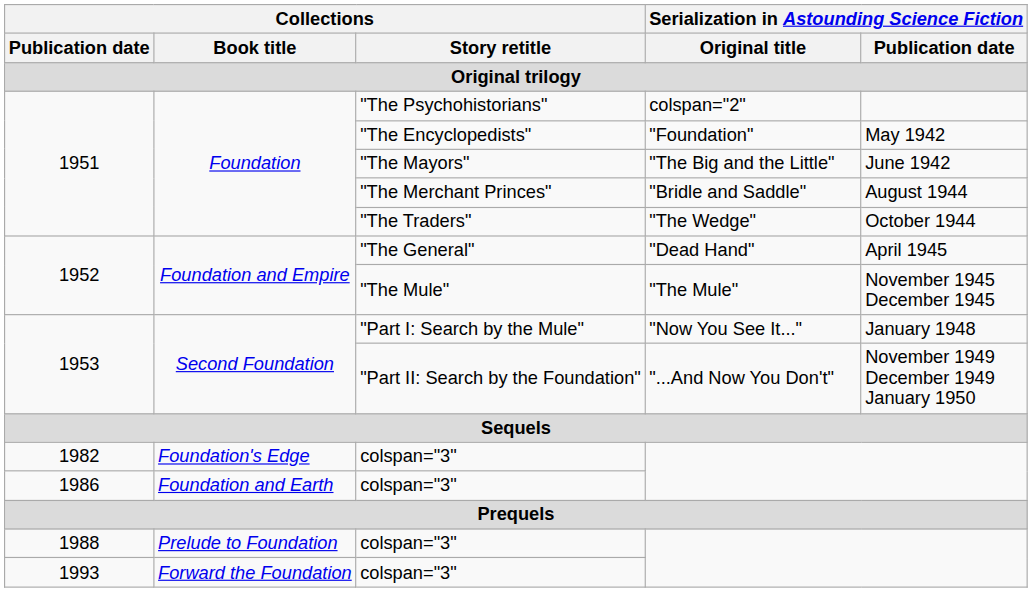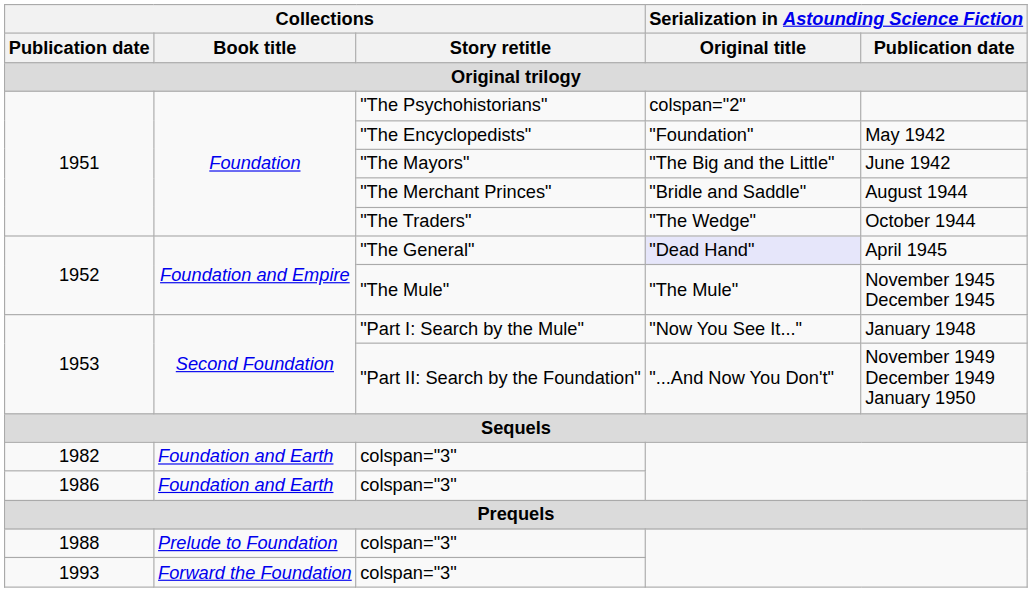(702, 250) no background -> (702, 250) lavender background
(234, 456) Foundation's Edge -> (246, 456) Foundation and Earth
